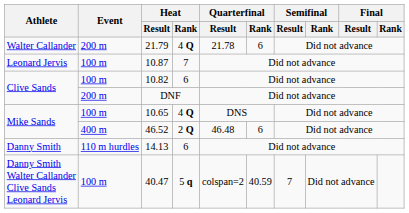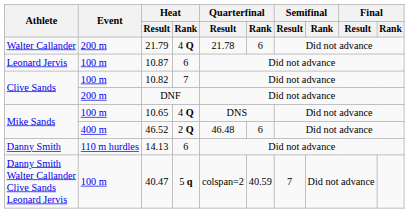(186, 62) 7 -> (186, 62) 6
(186, 79) 6 -> (186, 79) 7
